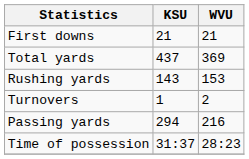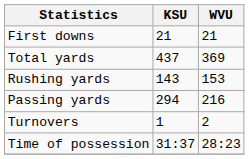rows swapped: (59, 122) <-> (43, 101)
